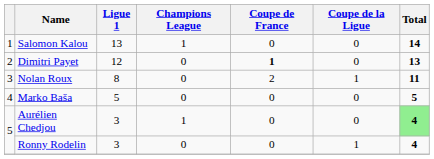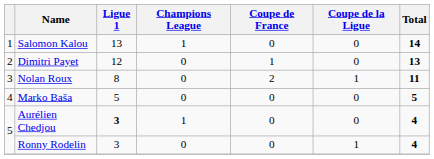(272, 61) bold -> (272, 61) normal
(117, 121) normal -> (117, 121) bold
(414, 121) lightgreen background -> (414, 121) no background
